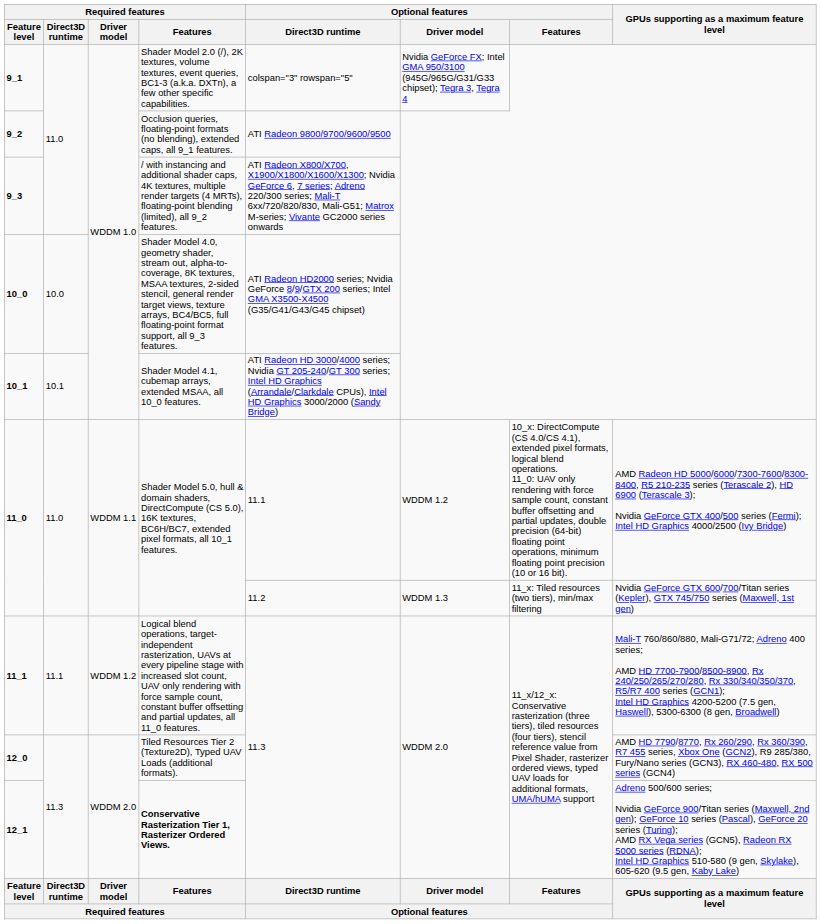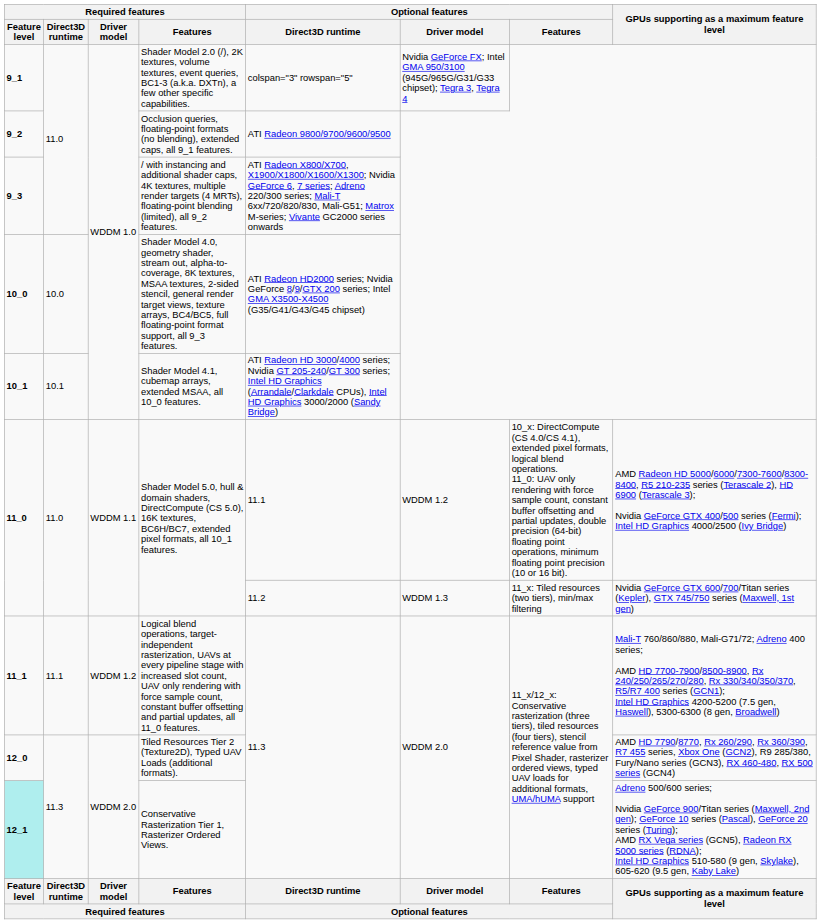(17, 830) no background -> (17, 830) paleturquoise background
(185, 830) bold -> (183, 830) normal
